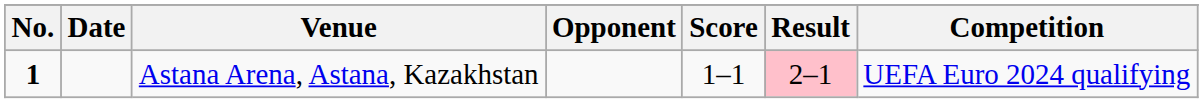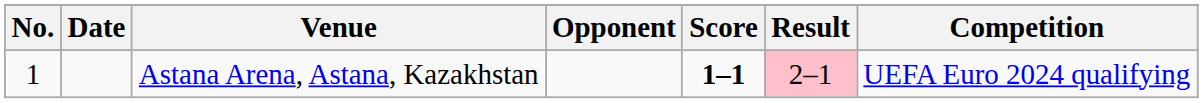(33, 73) bold -> (33, 73) normal
(723, 73) normal -> (723, 73) bold
